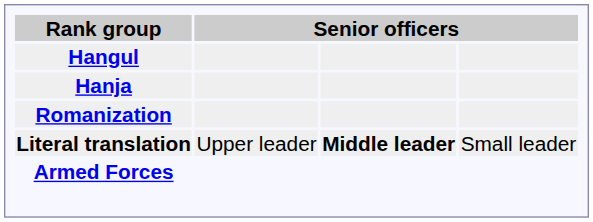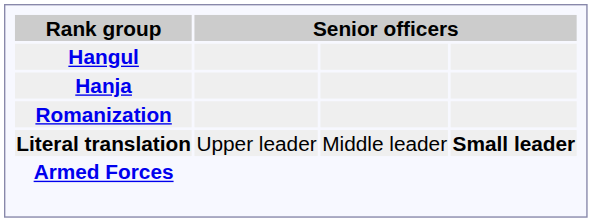(389, 143) bold -> (385, 143) normal
(518, 143) normal -> (514, 143) bold
